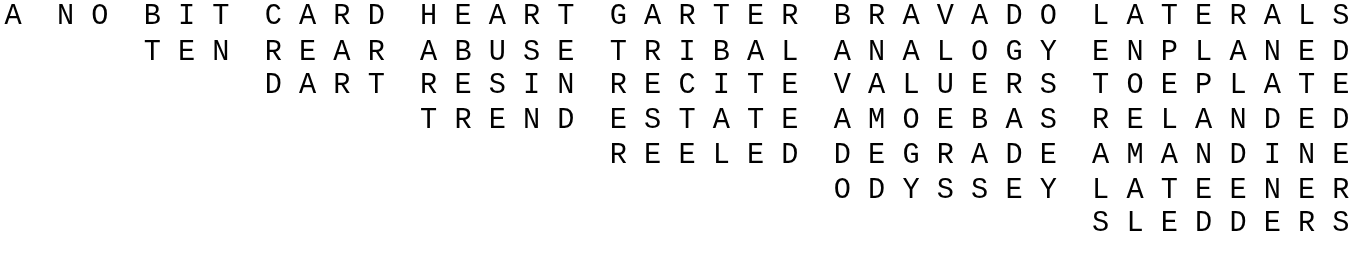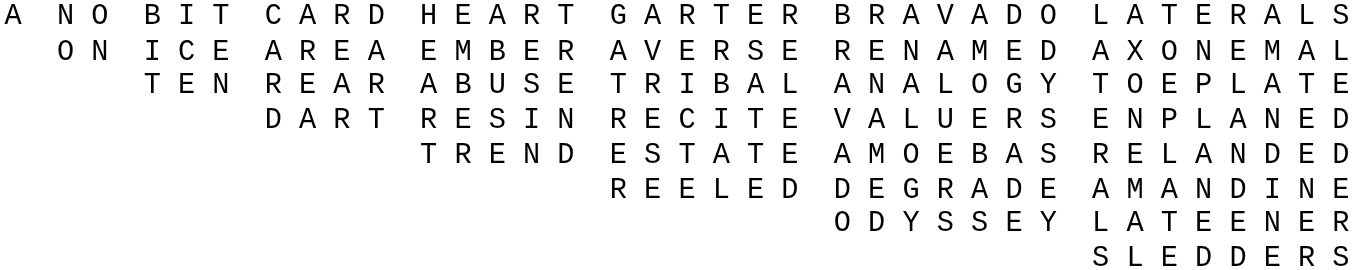+ row: (187, 51)
(1221, 51) E N P L A N E D -> (1221, 86) T O E P L A T E
(1221, 86) T O E P L A T E -> (1221, 120) E N P L A N E D
